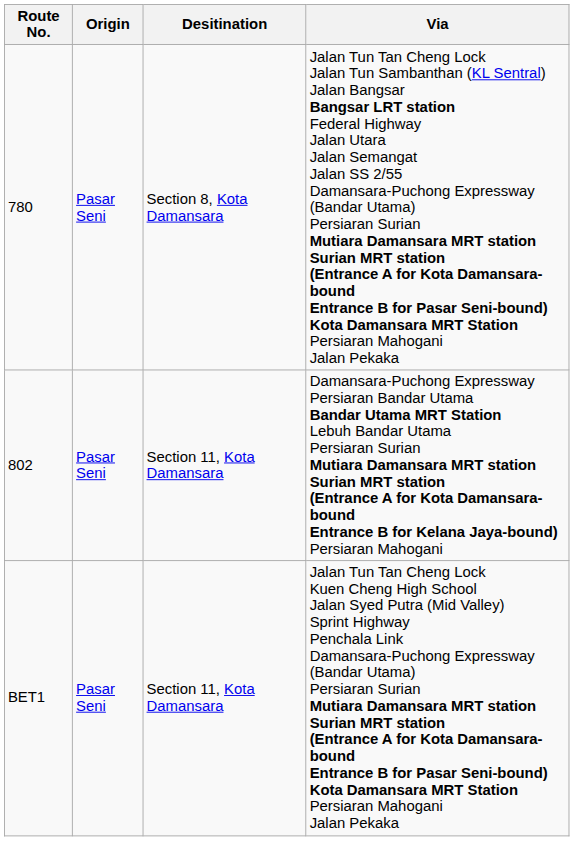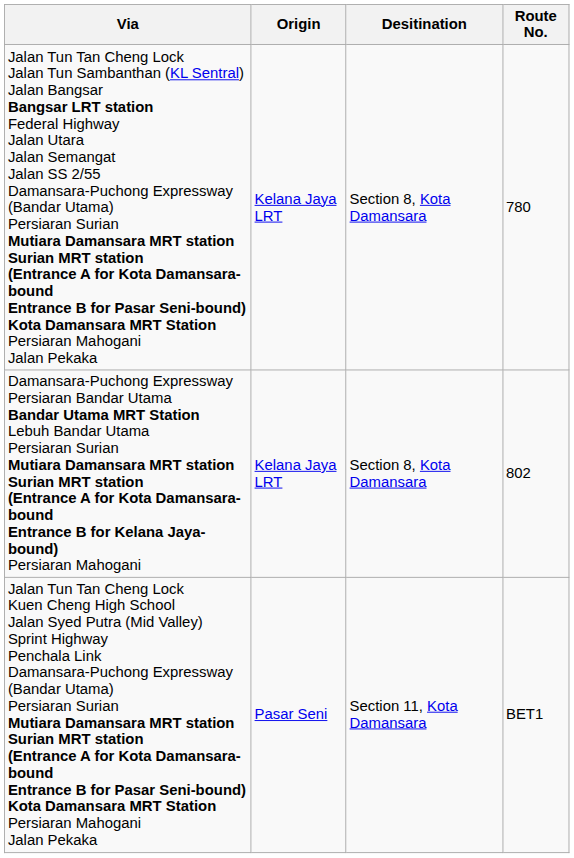columns swapped: (39, 24) <-> (438, 24)
(96, 207) Pasar Seni -> (296, 207) Kelana Jaya LRT
(96, 465) Pasar Seni -> (296, 473) Kelana Jaya LRT
(201, 465) Section 11, Kota Damansara -> (400, 473) Section 8, Kota Damansara
